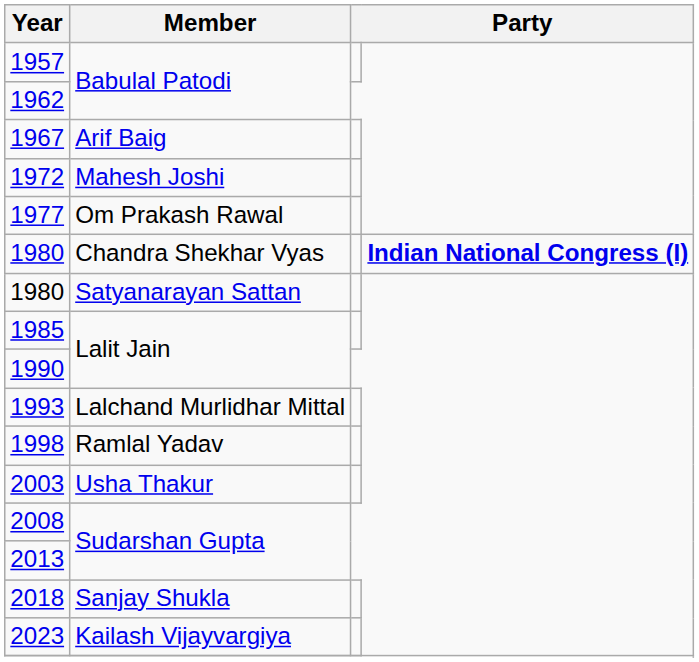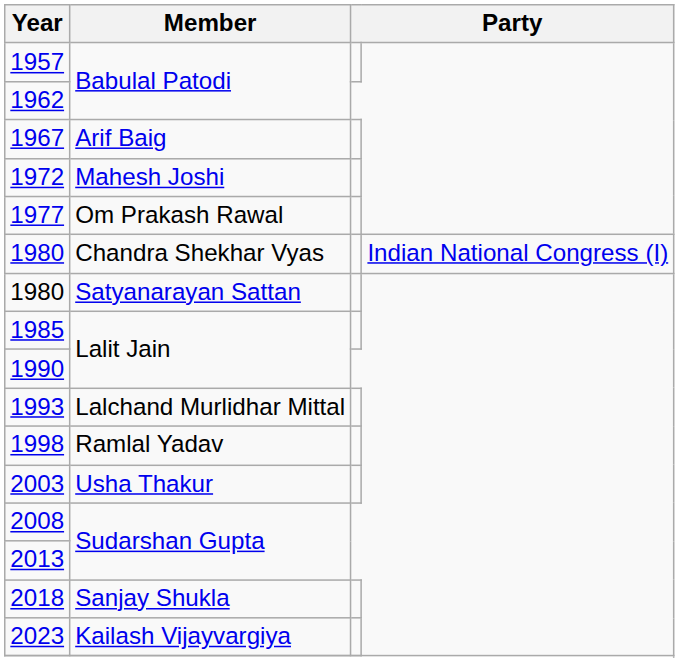(528, 253) bold -> (518, 253) normal
